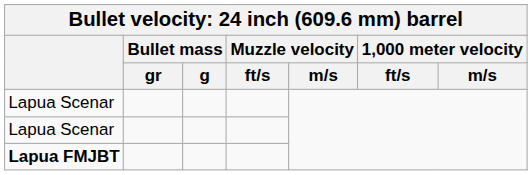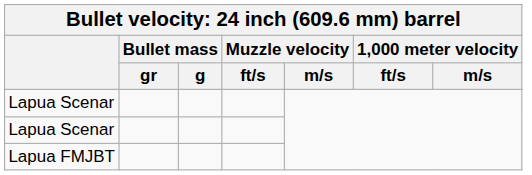(64, 156) bold -> (62, 156) normal
